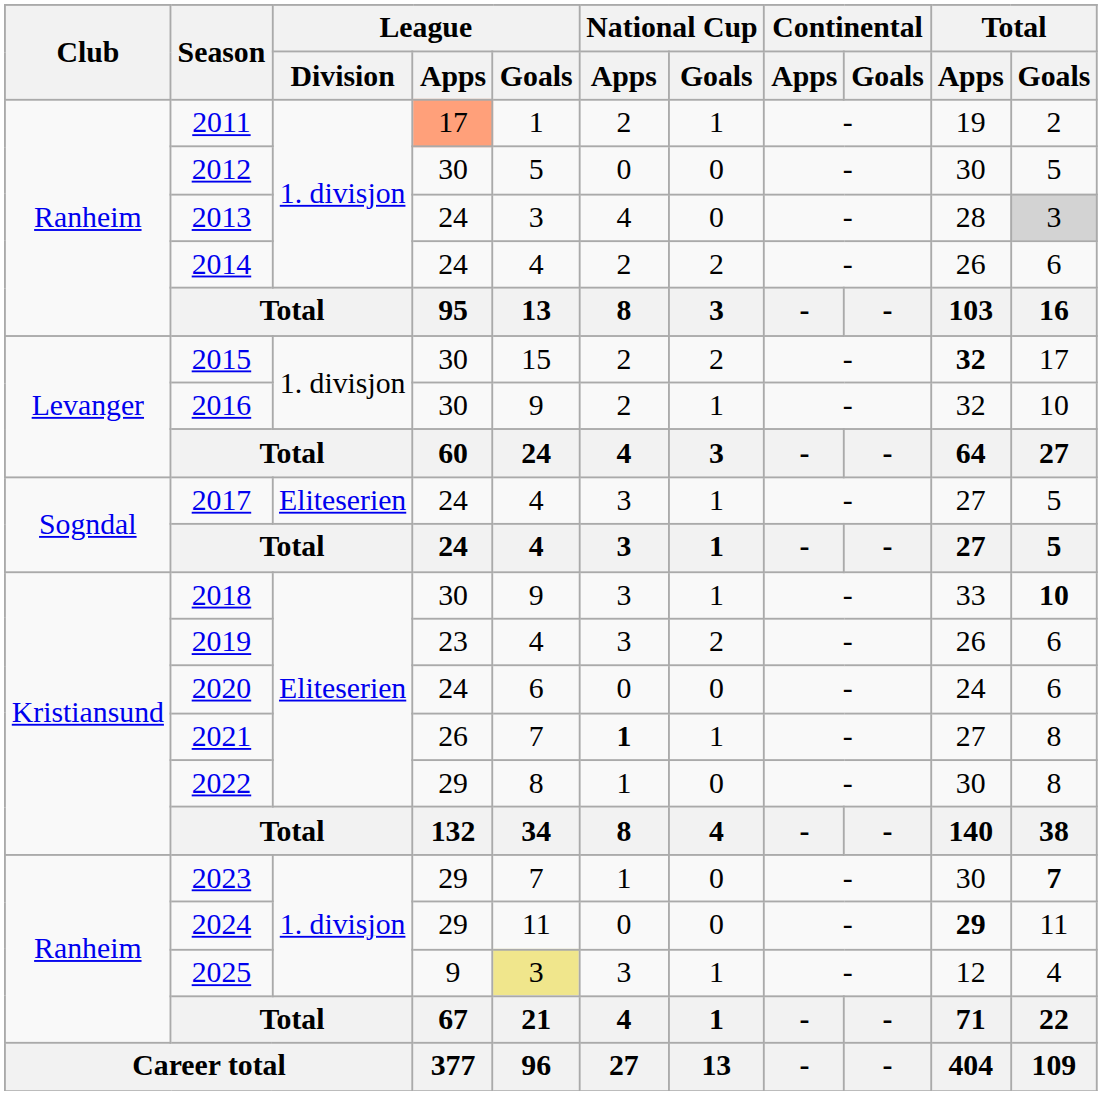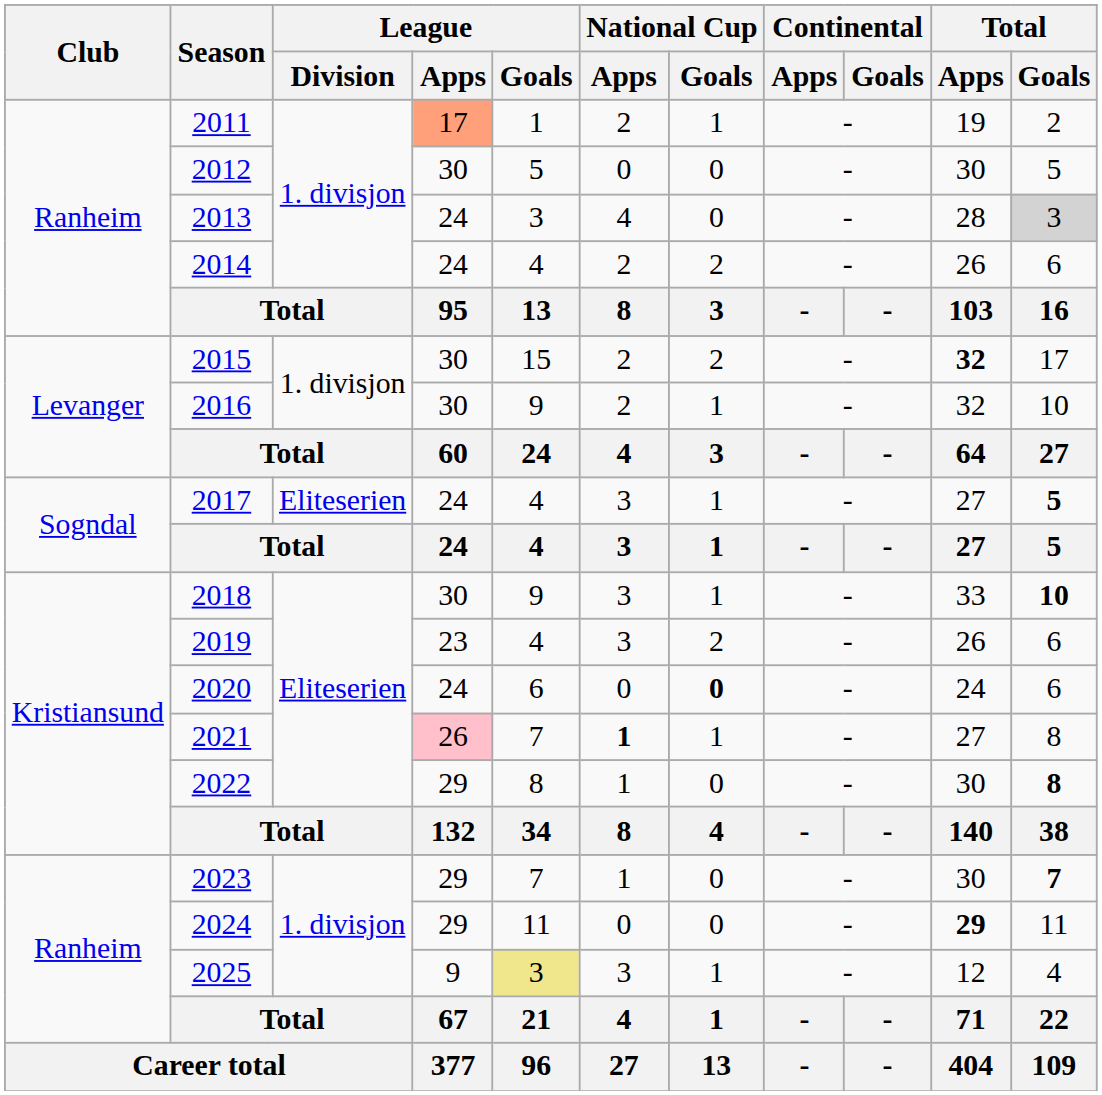(1054, 500) normal -> (1054, 500) bold
(716, 688) normal -> (716, 688) bold
(453, 736) no background -> (453, 736) pink background
(1054, 783) normal -> (1054, 783) bold
